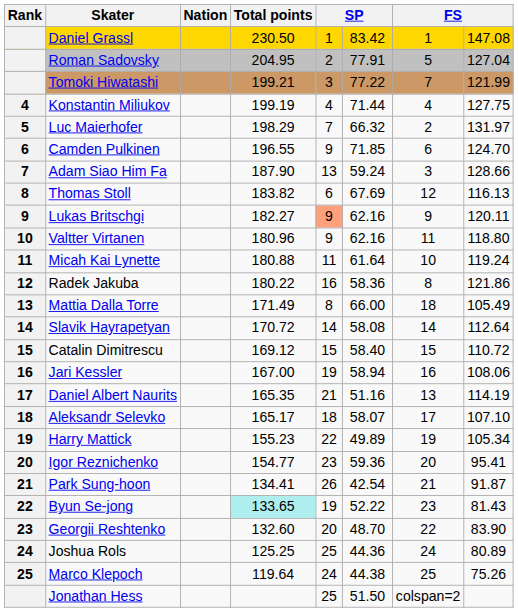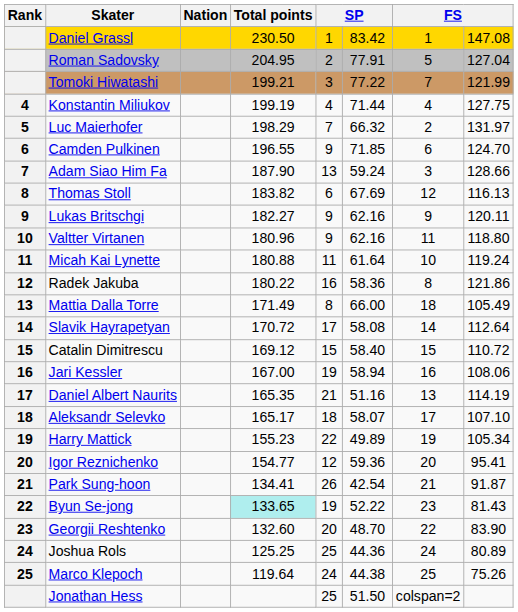(329, 216) lightsalmon background -> (329, 216) no background
(329, 328) 14 -> (329, 328) 17
(329, 462) 23 -> (329, 462) 12
